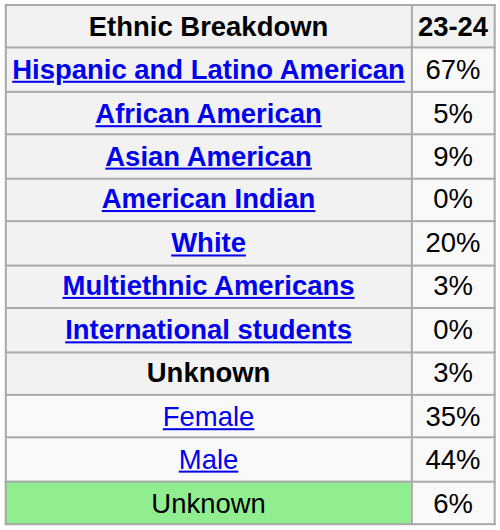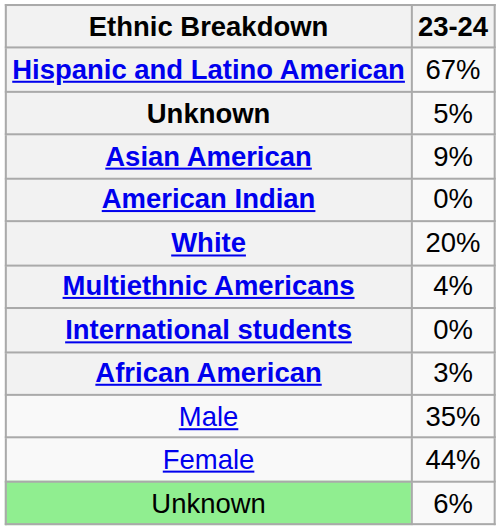(209, 113) African American -> (209, 113) Unknown
(453, 286) 3% -> (453, 286) 4%
(209, 373) Unknown -> (209, 373) African American
(209, 416) Female -> (209, 416) Male
(209, 460) Male -> (209, 460) Female
